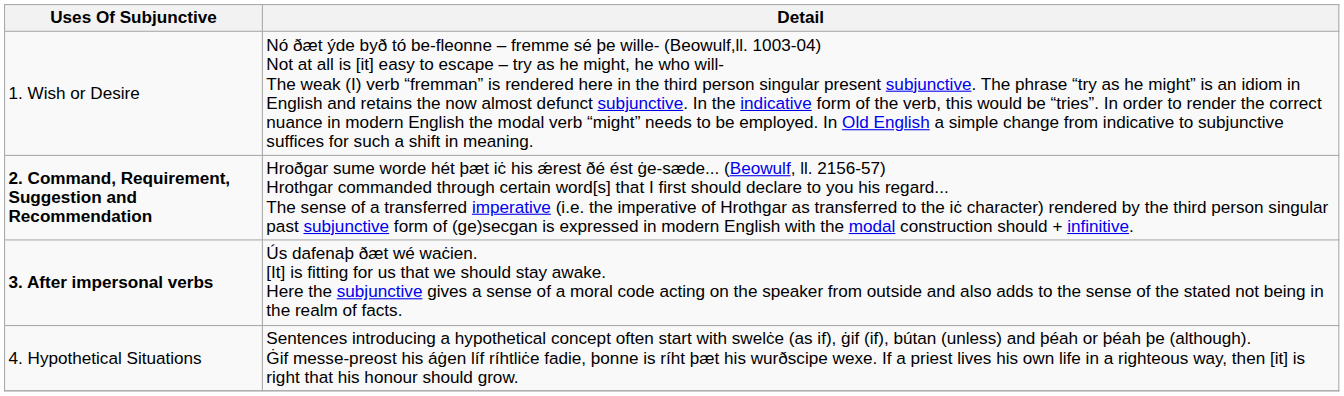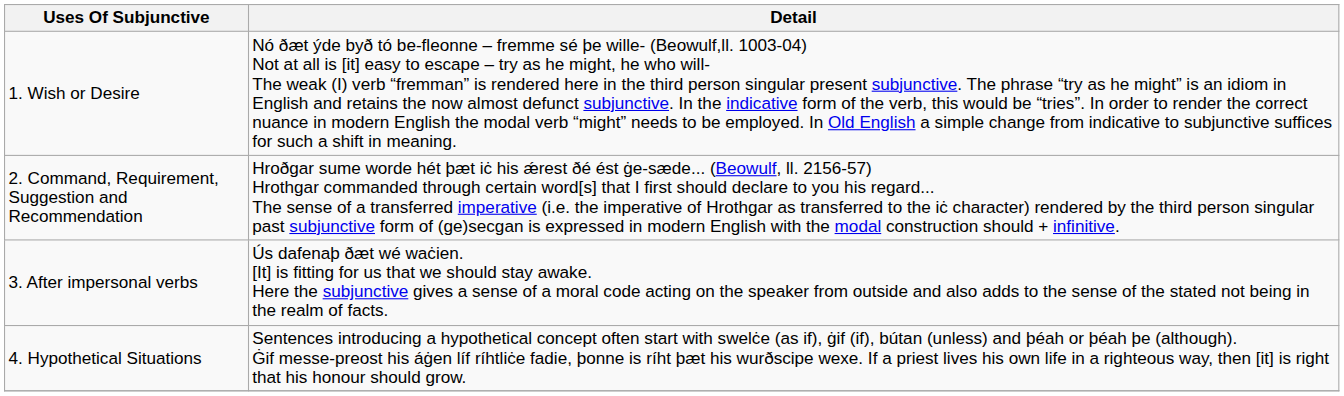(119, 197) bold -> (114, 197) normal
(111, 282) bold -> (103, 282) normal
